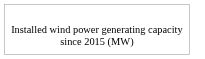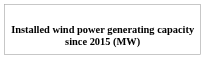(97, 36) normal -> (103, 36) bold
